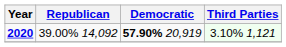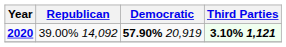(243, 33) normal -> (243, 33) bold
